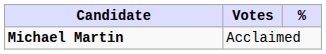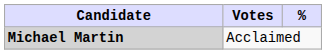(66, 38) no background -> (66, 38) lightgrey background
